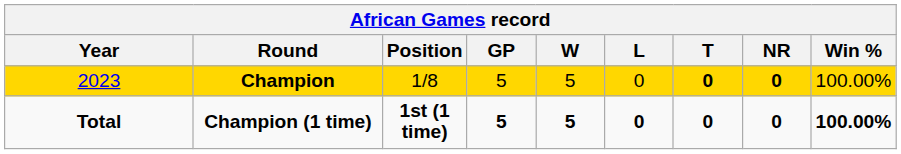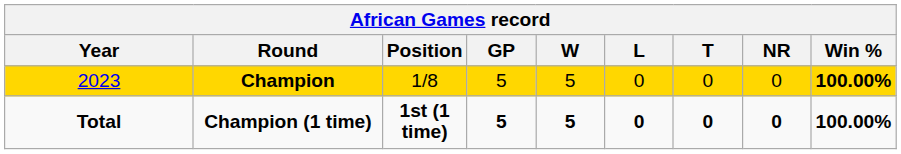(708, 80) bold -> (708, 80) normal
(777, 80) bold -> (777, 80) normal
(853, 80) normal -> (853, 80) bold
